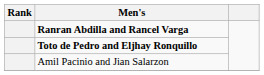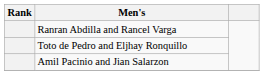(113, 29) bold -> (107, 29) normal
(117, 45) bold -> (112, 45) normal
